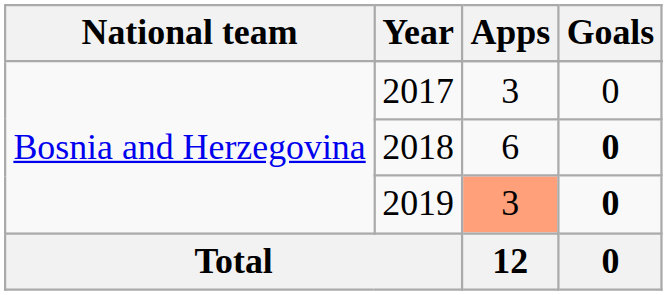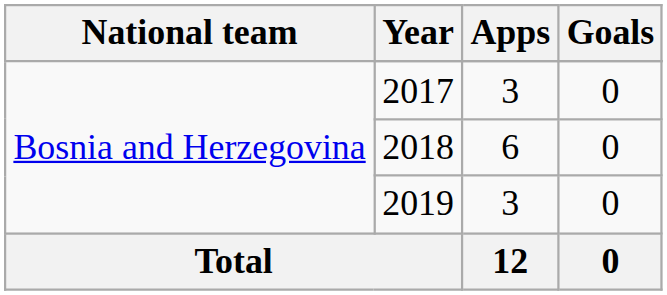(610, 146) bold -> (610, 146) normal
(510, 203) lightsalmon background -> (510, 203) no background
(610, 203) bold -> (610, 203) normal
